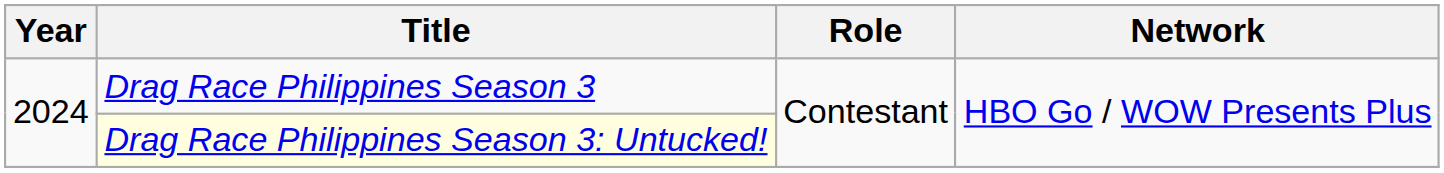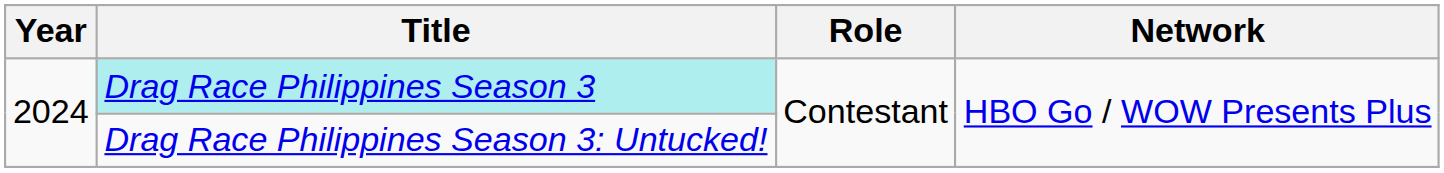(350, 85) no background -> (350, 85) paleturquoise background
(436, 139) lightyellow background -> (436, 139) no background
